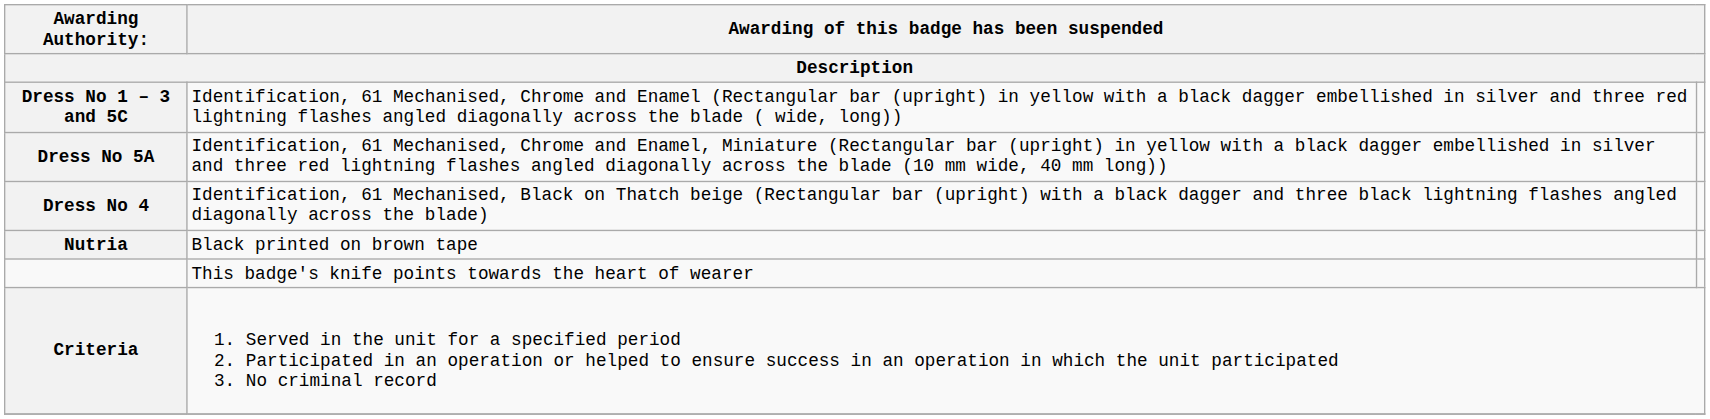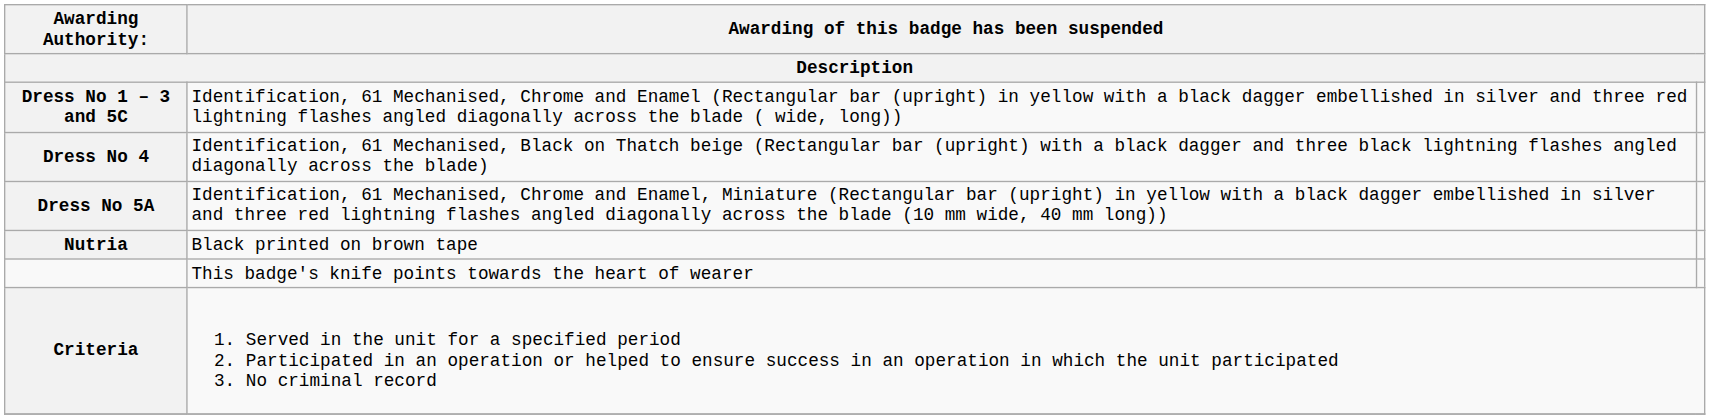rows swapped: (96, 157) <-> (96, 206)
